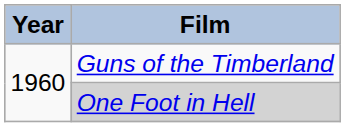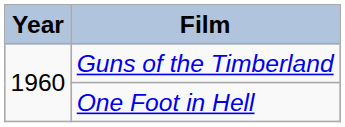(166, 102) lightgrey background -> (166, 102) no background
